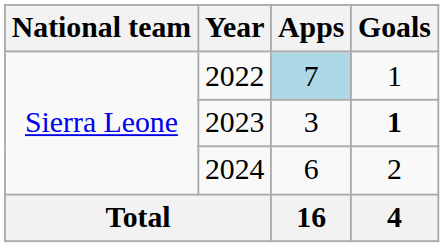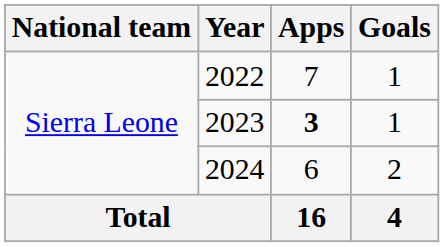(311, 75) lightblue background -> (311, 75) no background
(311, 122) normal -> (311, 122) bold
(394, 122) bold -> (394, 122) normal
